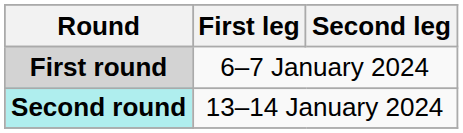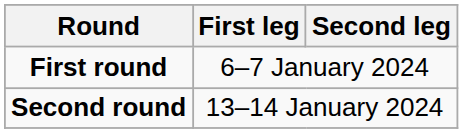(99, 67) lightgrey background -> (99, 67) no background
(99, 108) paleturquoise background -> (99, 108) no background
